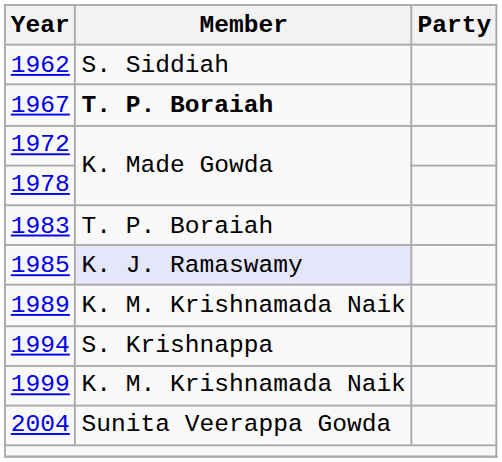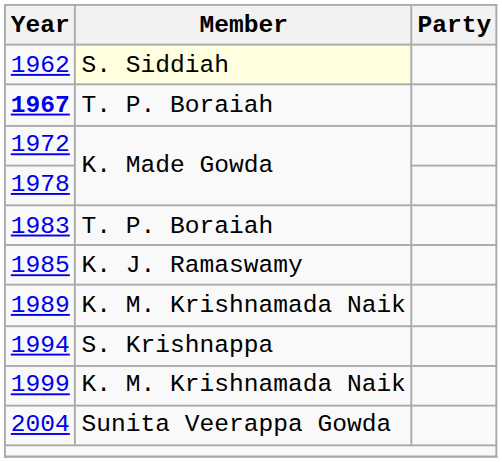(155, 65) no background -> (155, 65) lightyellow background
(40, 105) normal -> (40, 105) bold
(177, 105) bold -> (177, 105) normal
(192, 265) lavender background -> (192, 265) no background
